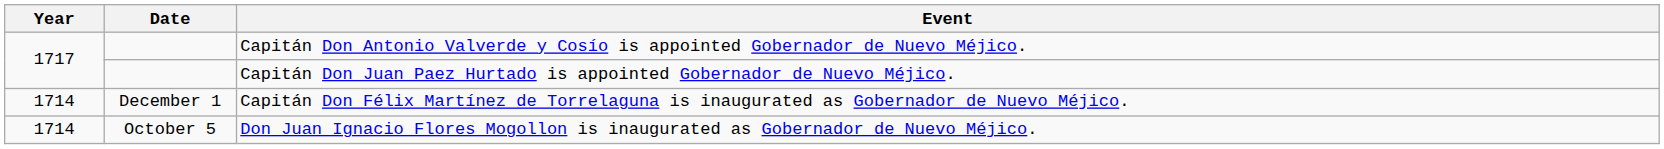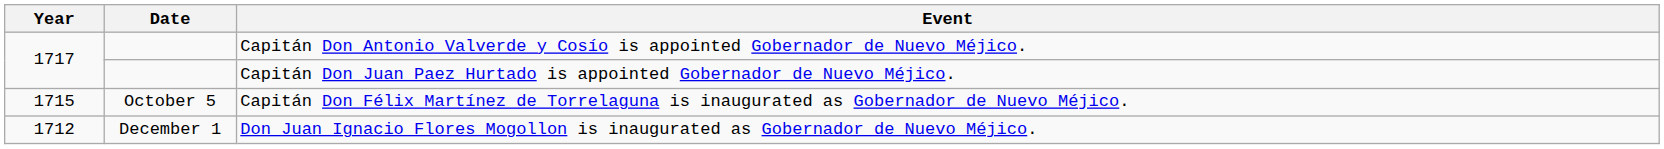(54, 102) 1714 -> (54, 102) 1715
(170, 102) December 1 -> (170, 102) October 5
(54, 130) 1714 -> (54, 130) 1712
(170, 130) October 5 -> (170, 130) December 1
